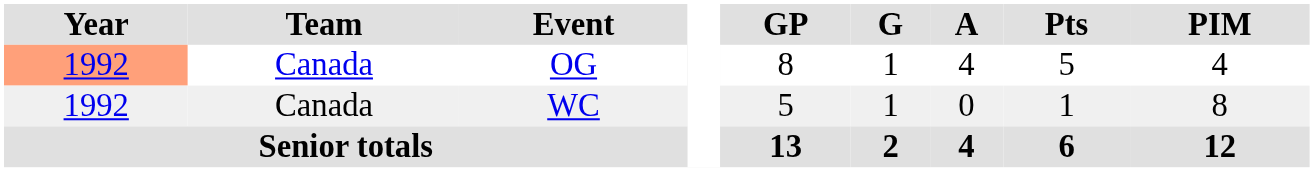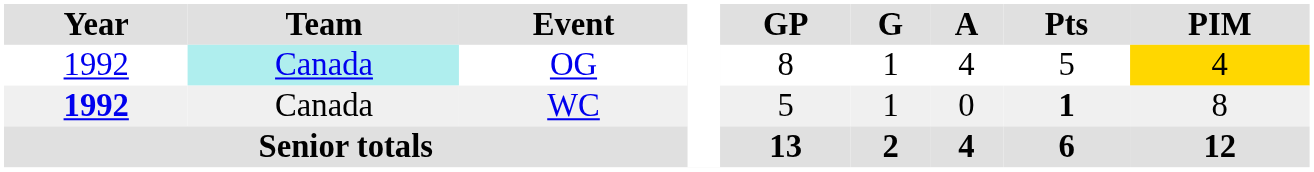(96, 64) lightsalmon background -> (96, 64) no background
(324, 64) no background -> (324, 64) paleturquoise background
(1220, 64) no background -> (1220, 64) gold background
(96, 105) normal -> (96, 105) bold
(1067, 105) normal -> (1067, 105) bold
